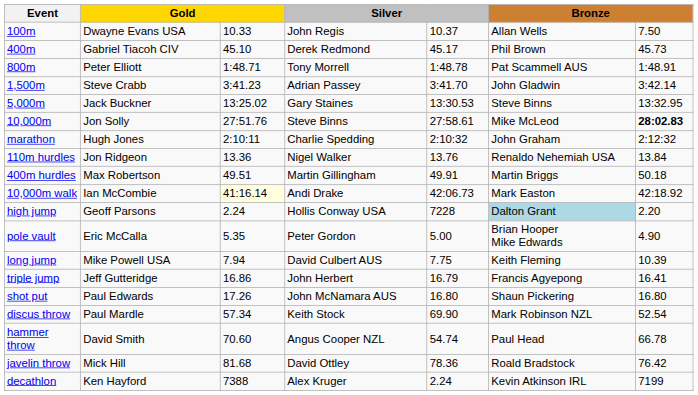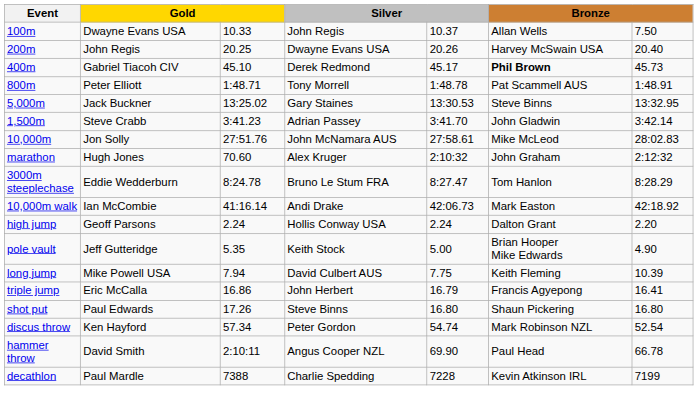+ row: (21, 49)
(518, 49) normal -> (521, 67) bold
rows swapped: (26, 85) <-> (26, 103)
(318, 121) Steve Binns -> (342, 139) John McNamara AUS
(661, 121) bold -> (657, 139) normal
(241, 139) 2:10:11 -> (237, 157) 70.60
(331, 139) Charlie Spedding -> (317, 157) Alex Kruger
+ row: (40, 182)
- row: (41, 157)
- row: (41, 175)
(245, 193) lightyellow background -> (245, 206) no background
(442, 211) 7228 -> (441, 224) 2.24
(523, 211) lightblue background -> (523, 224) no background
(115, 236) Eric McCalla -> (120, 248) Jeff Gutteridge
(321, 236) Peter Gordon -> (316, 248) Keith Stock
(120, 278) Jeff Gutteridge -> (115, 291) Eric McCalla
(342, 296) John McNamara AUS -> (318, 309) Steve Binns
(114, 314) Paul Mardle -> (115, 327) Ken Hayford
(316, 314) Keith Stock -> (321, 327) Peter Gordon
(444, 314) 69.90 -> (444, 327) 54.74
(237, 338) 70.60 -> (241, 351) 2:10:11
(444, 338) 54.74 -> (444, 351) 69.90
- row: (39, 363)
(115, 381) Ken Hayford -> (114, 376) Paul Mardle
(317, 381) Alex Kruger -> (331, 376) Charlie Spedding
(441, 381) 2.24 -> (442, 376) 7228
